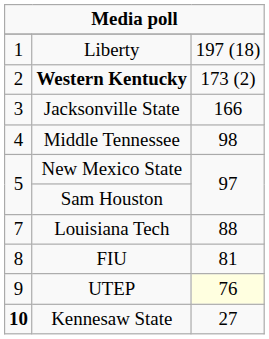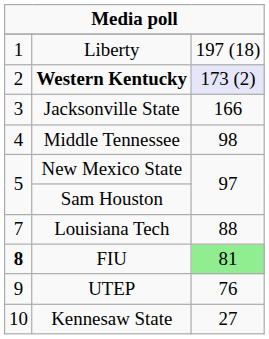(228, 79) no background -> (228, 79) lavender background
(18, 259) normal -> (18, 259) bold
(228, 259) no background -> (228, 259) lightgreen background
(228, 288) lightyellow background -> (228, 288) no background
(18, 318) bold -> (18, 318) normal
